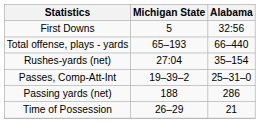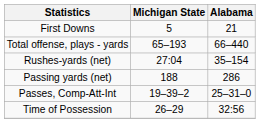(231, 28) 32:56 -> (231, 28) 21
rows swapped: (67, 93) <-> (67, 77)
(231, 110) 21 -> (231, 110) 32:56
